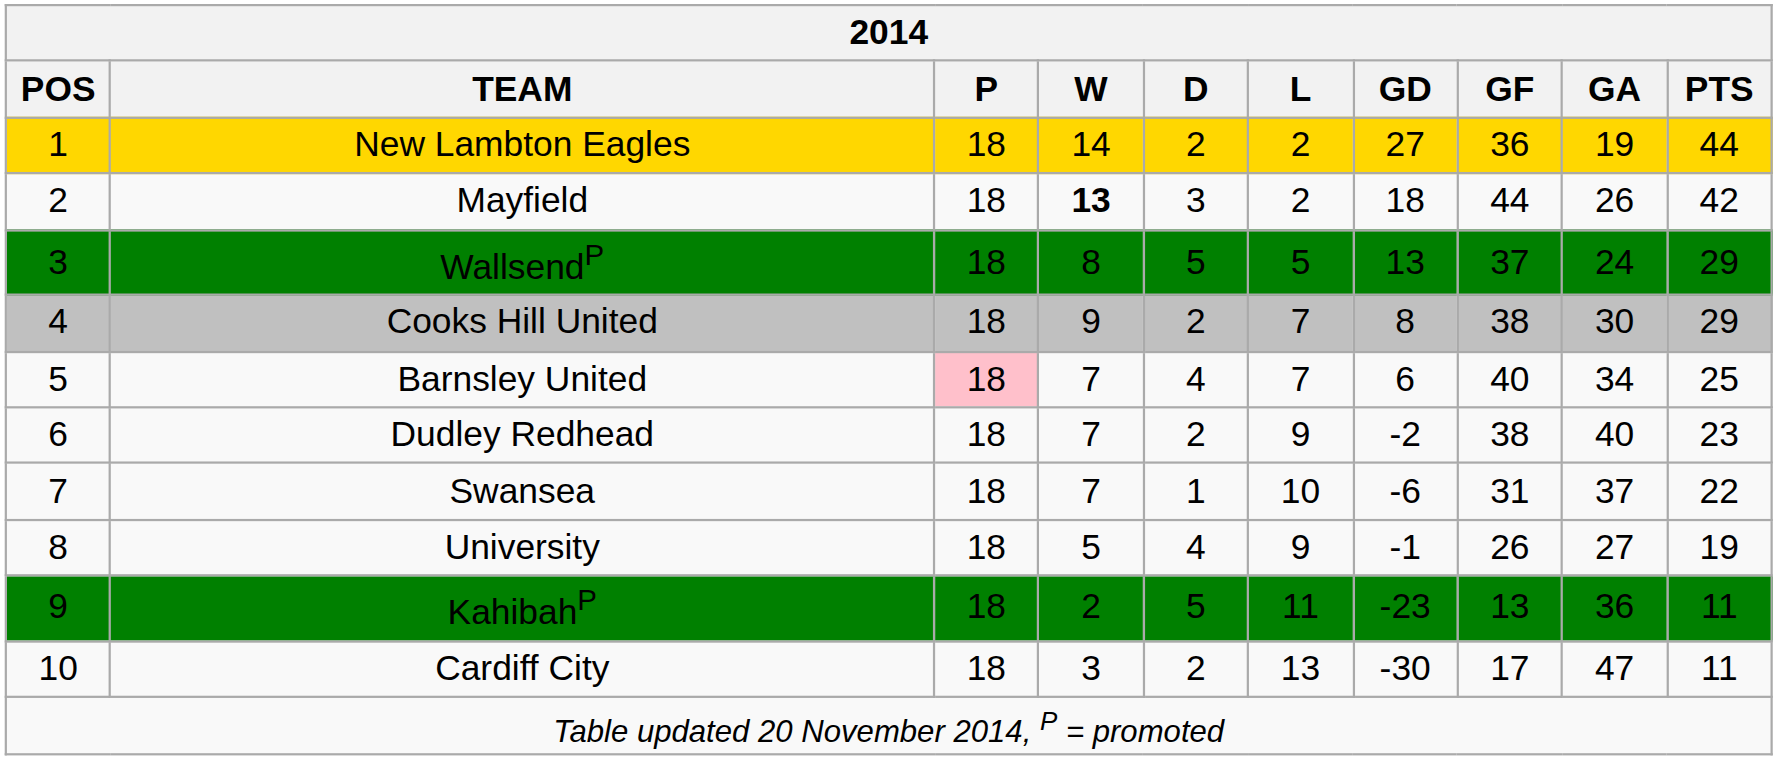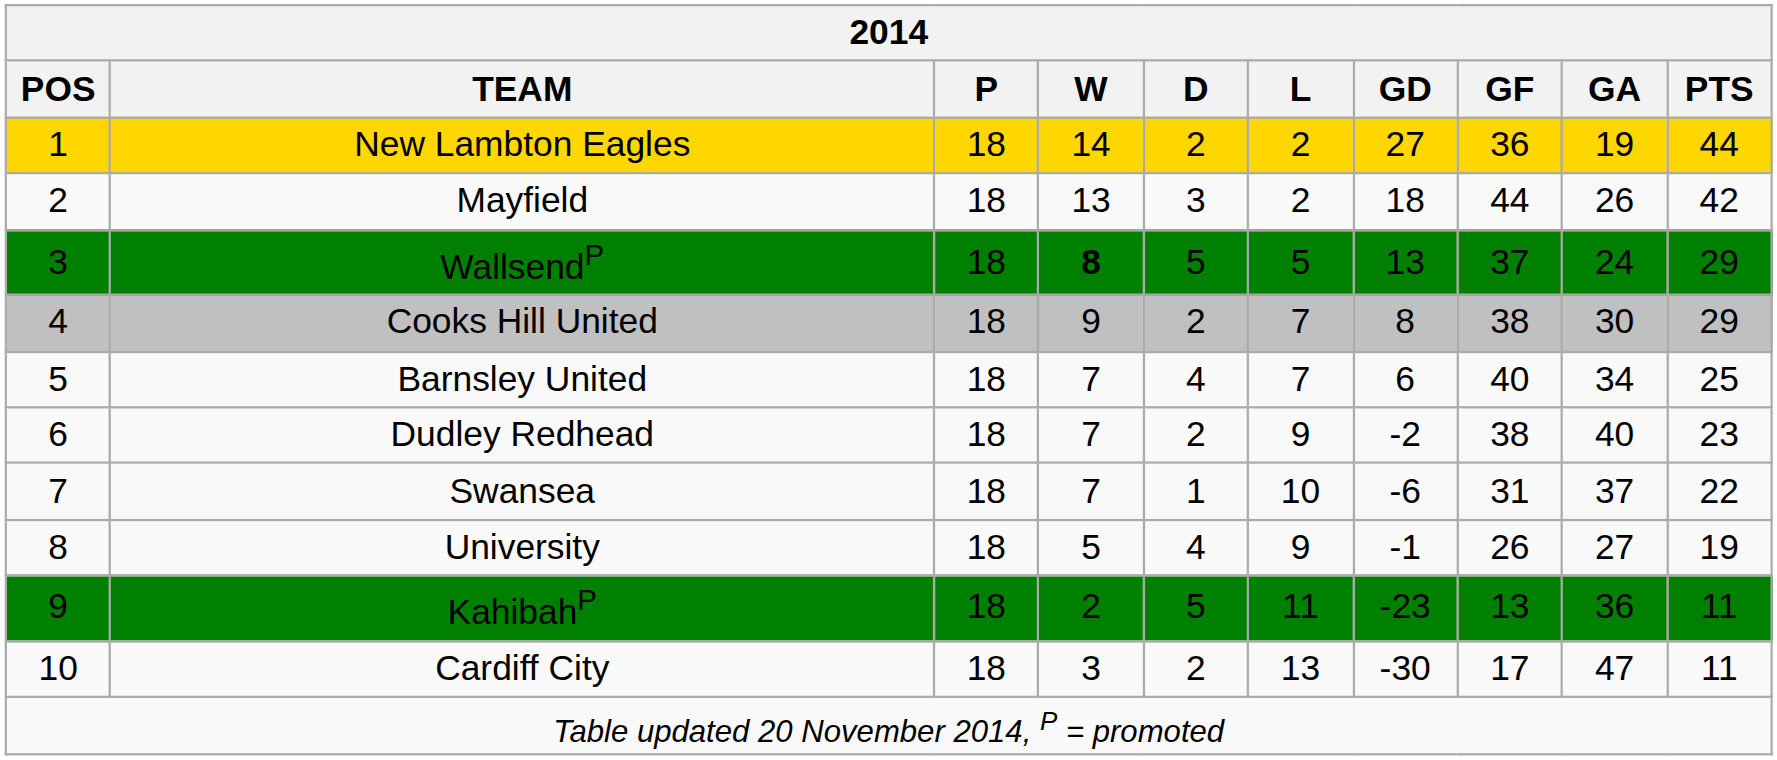(1091, 200) bold -> (1091, 200) normal
(1091, 261) normal -> (1091, 261) bold
(986, 378) pink background -> (986, 378) no background
